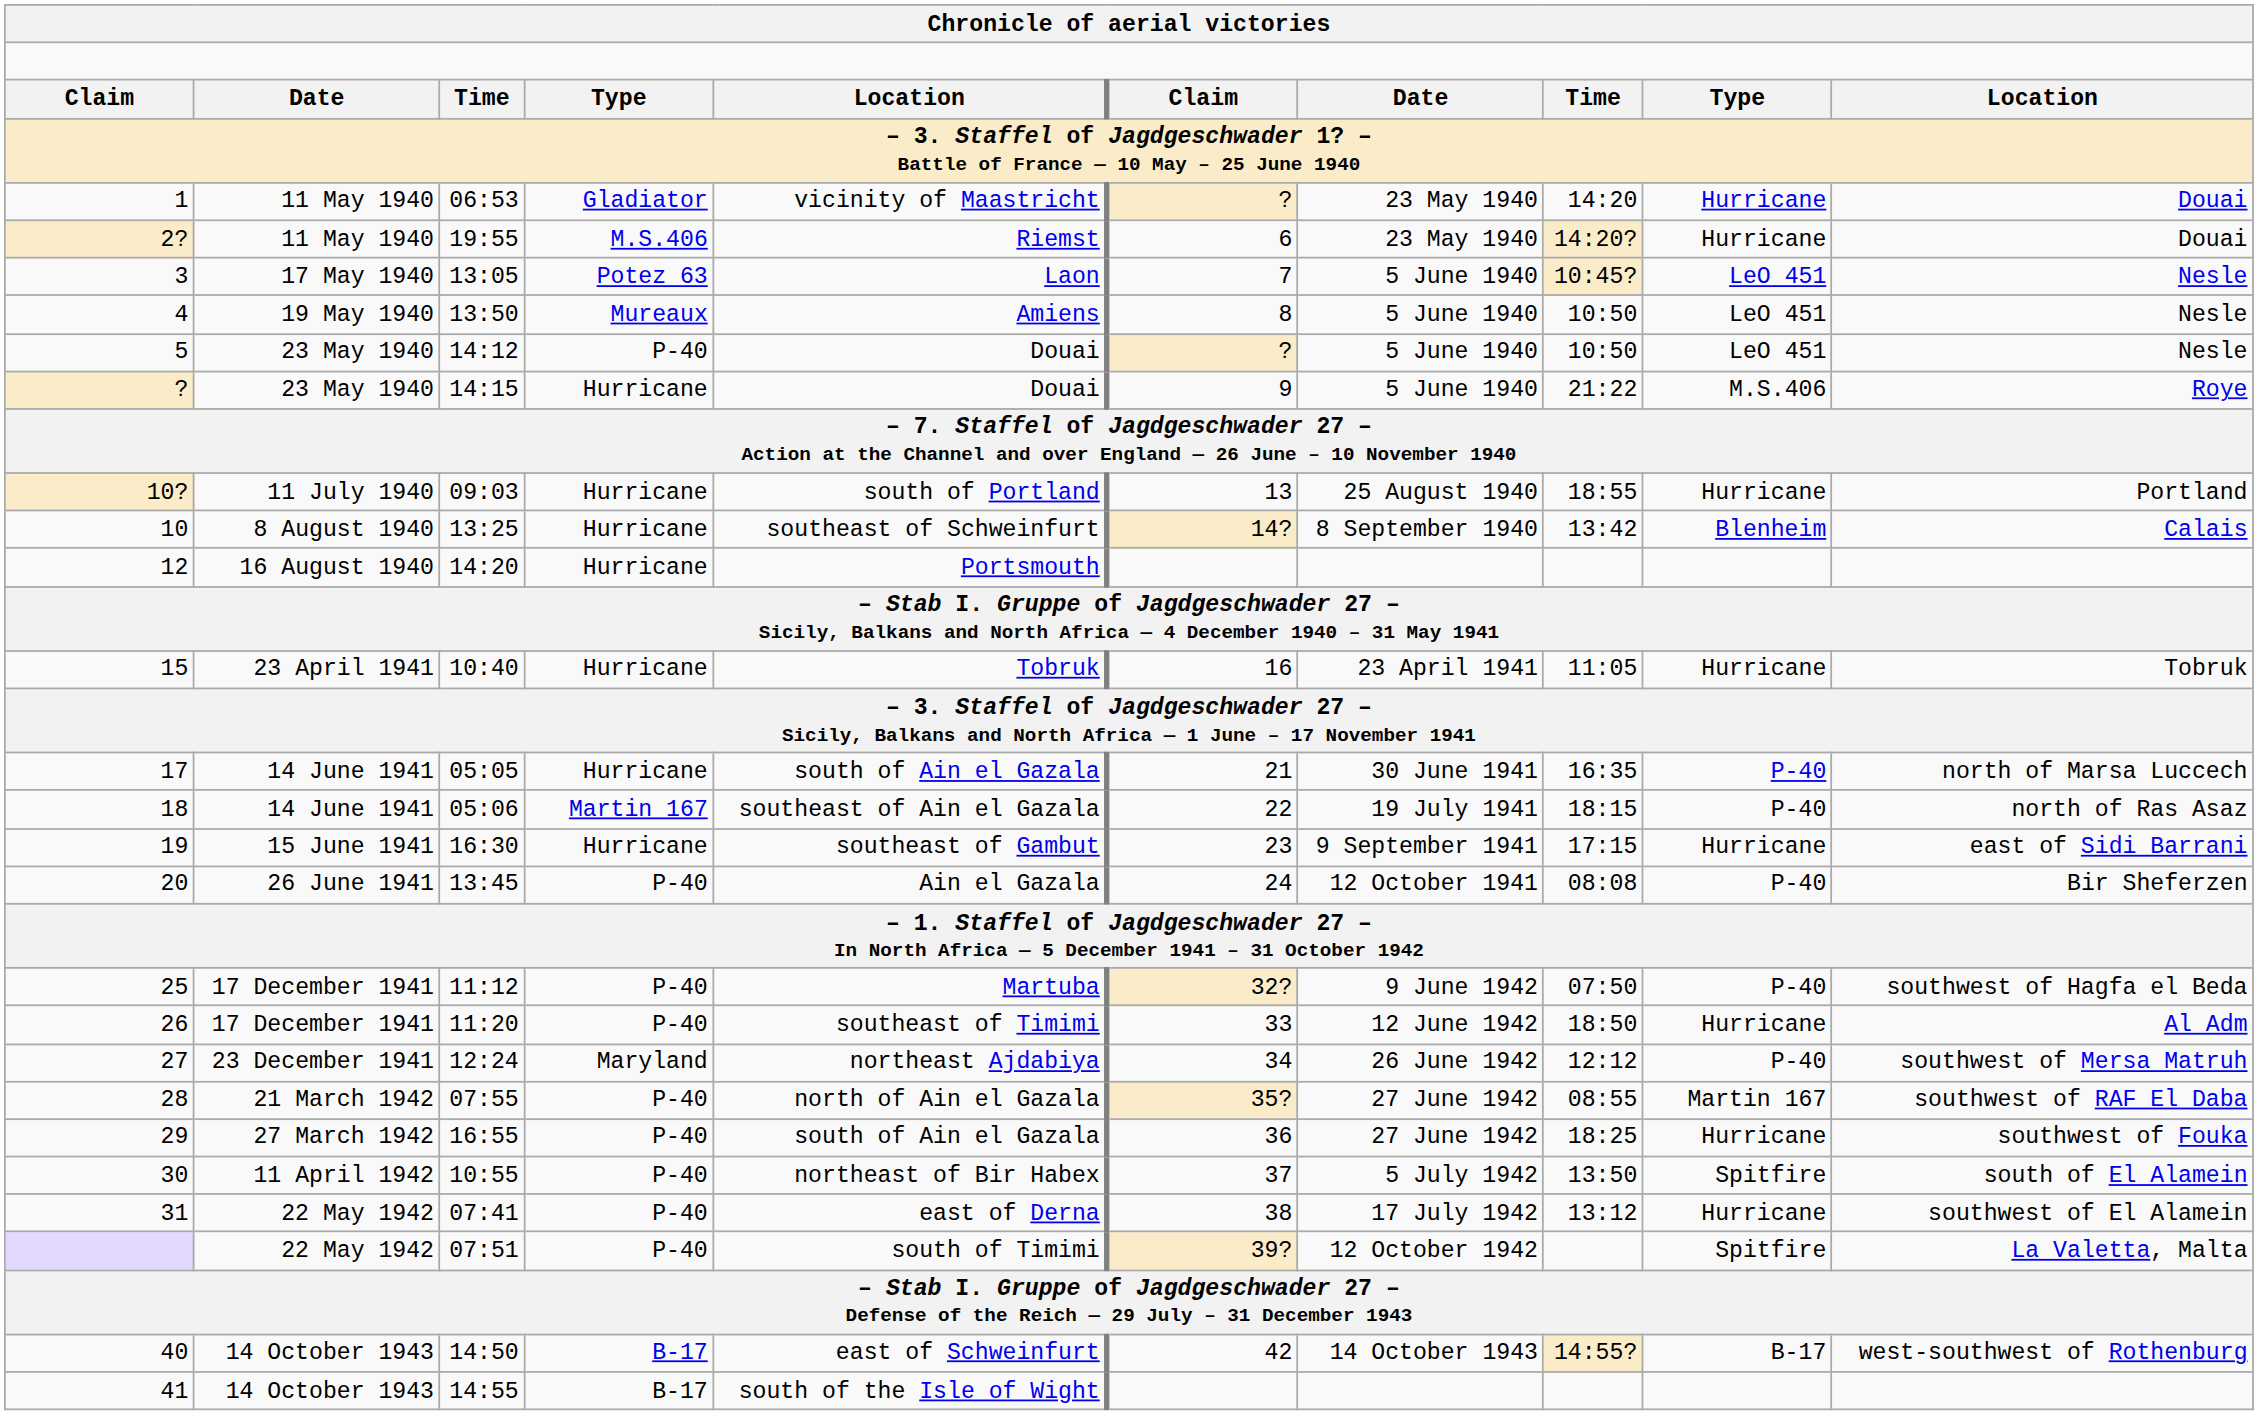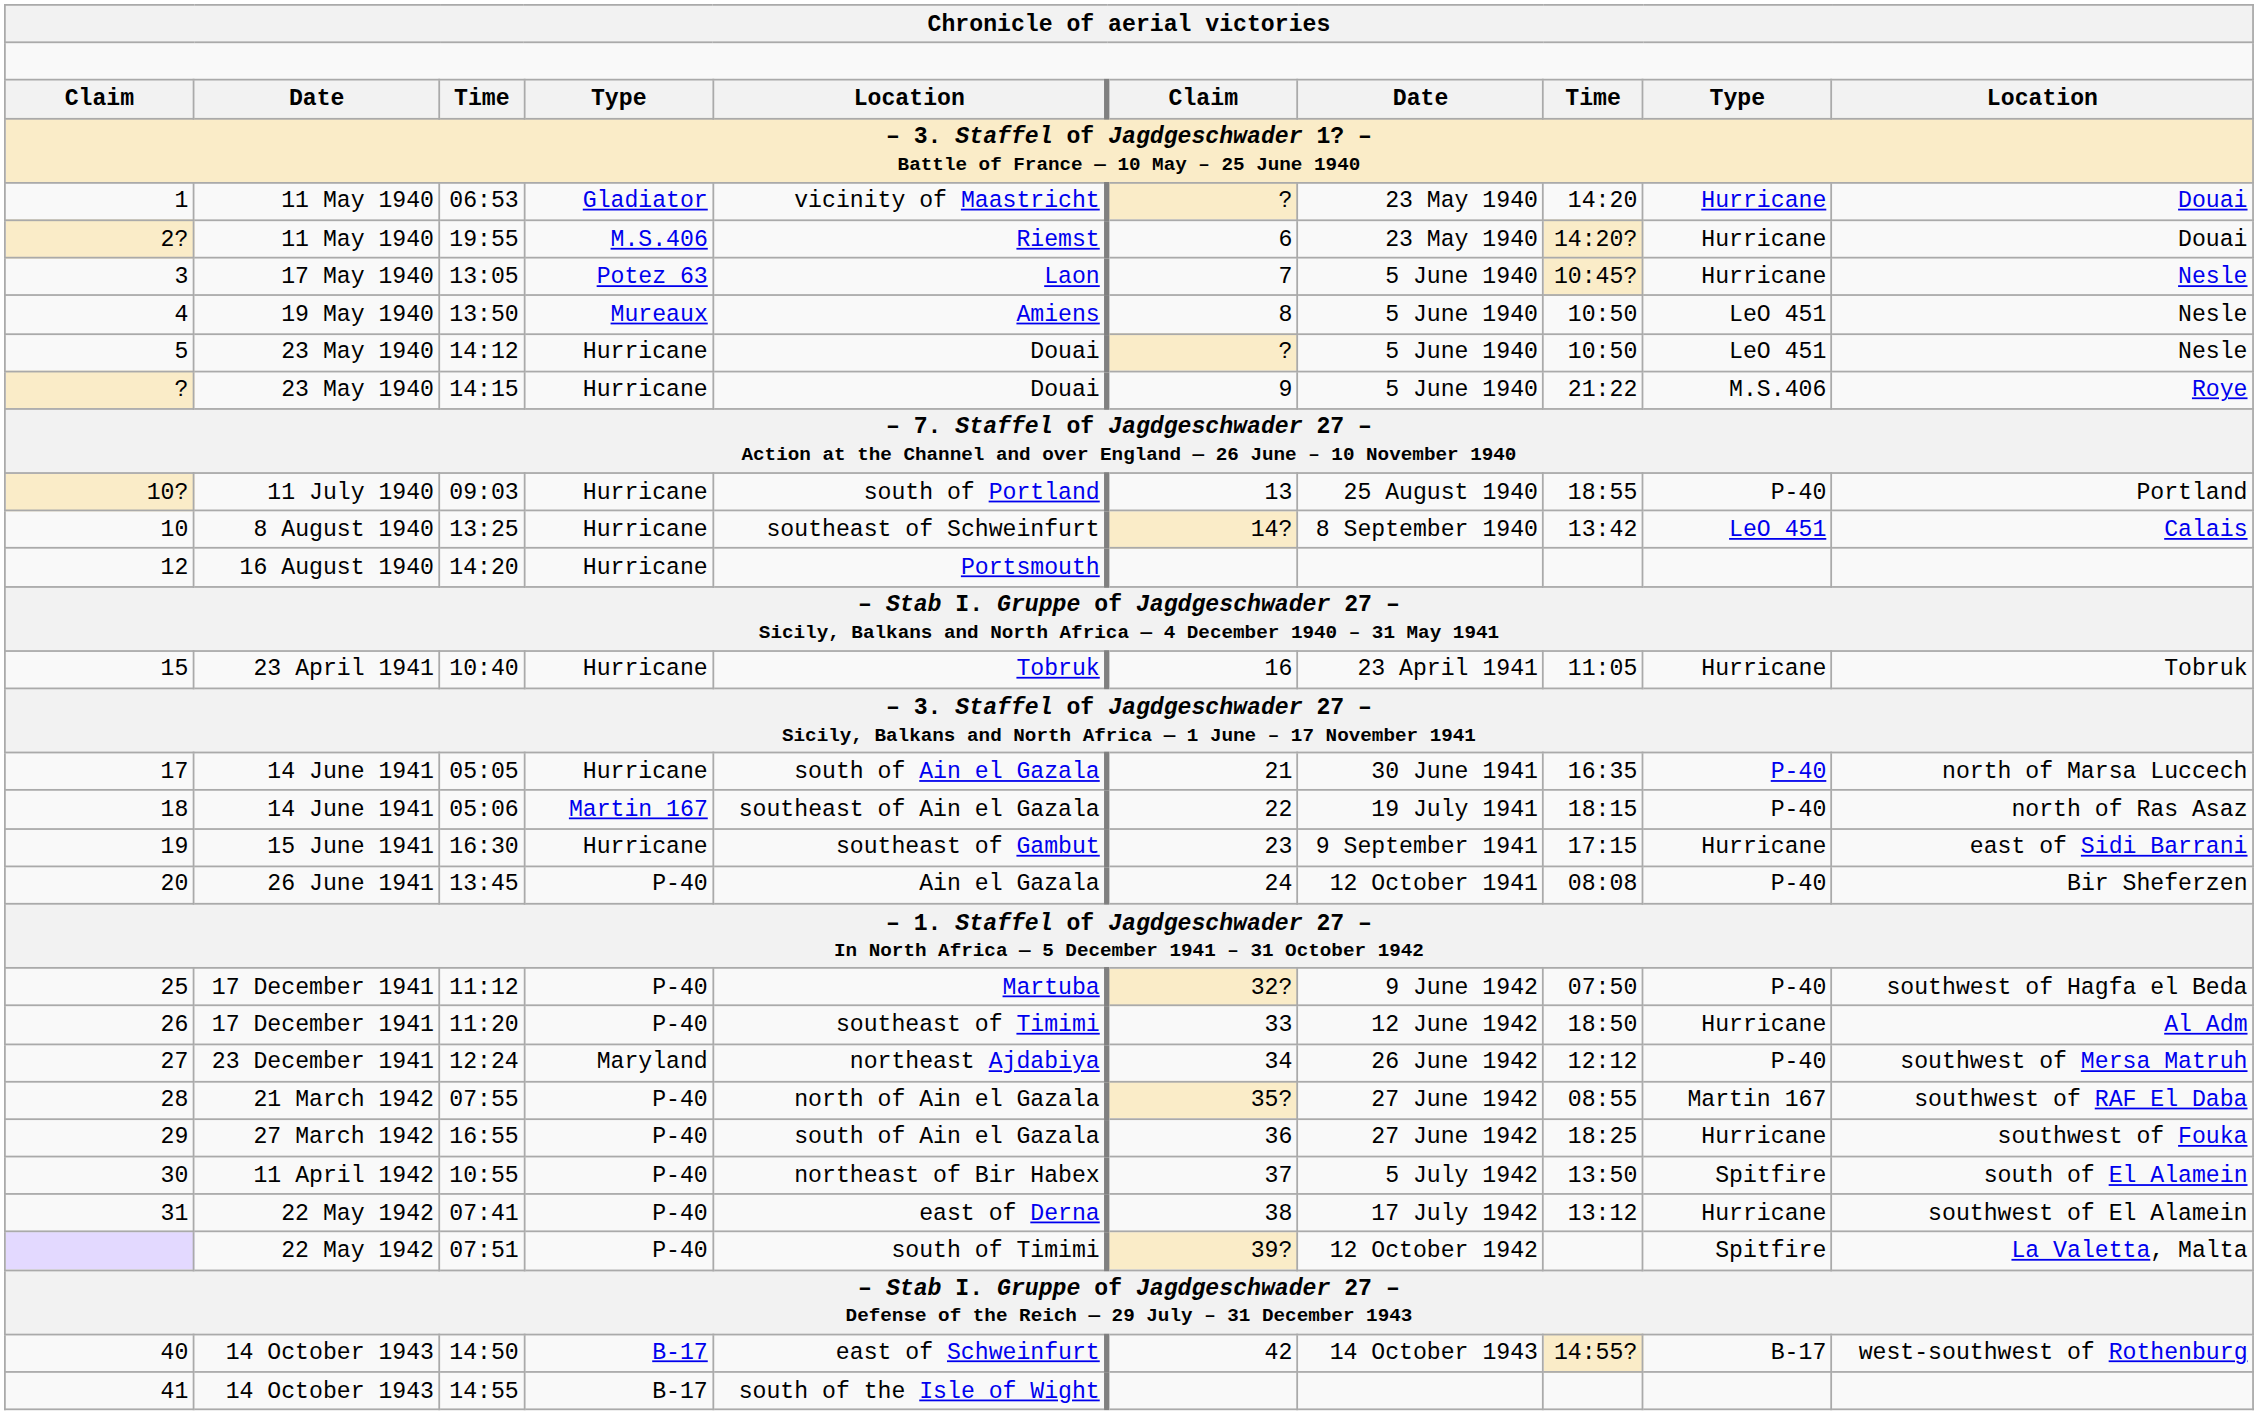(1778, 277) LeO 451 -> (1764, 277) Hurricane
(680, 352) P-40 -> (645, 352) Hurricane
(1764, 492) Hurricane -> (1799, 492) P-40
(1771, 530) Blenheim -> (1778, 530) LeO 451
